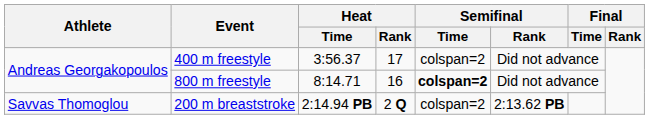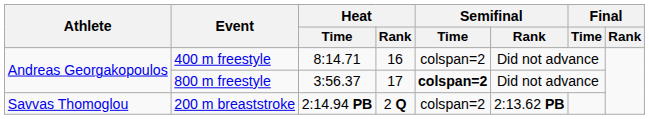(337, 59) 3:56.37 -> (337, 59) 8:14.71
(395, 59) 17 -> (395, 59) 16
(337, 82) 8:14.71 -> (337, 82) 3:56.37
(395, 82) 16 -> (395, 82) 17
